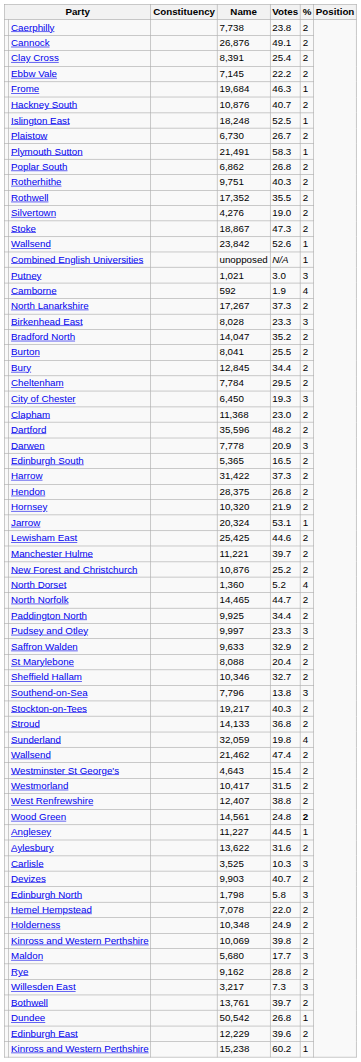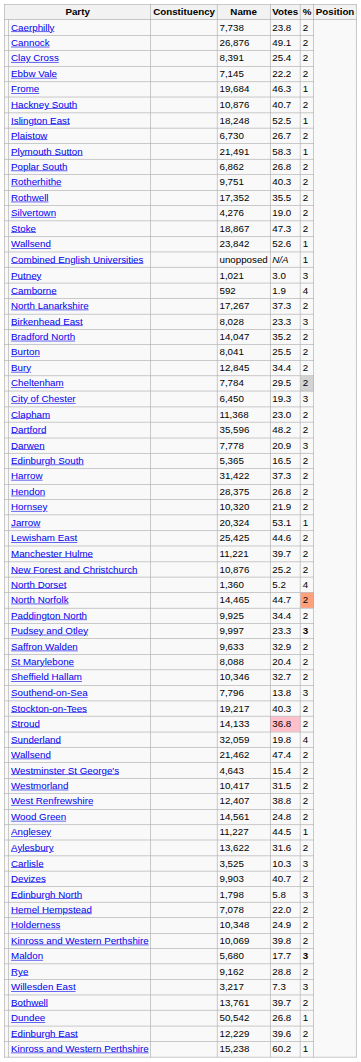(305, 383) no background -> (305, 383) lightgrey background
(305, 600) no background -> (305, 600) lightsalmon background
(305, 631) normal -> (305, 631) bold
(282, 724) no background -> (282, 724) pink background
(305, 817) bold -> (305, 817) normal
(305, 956) normal -> (305, 956) bold
